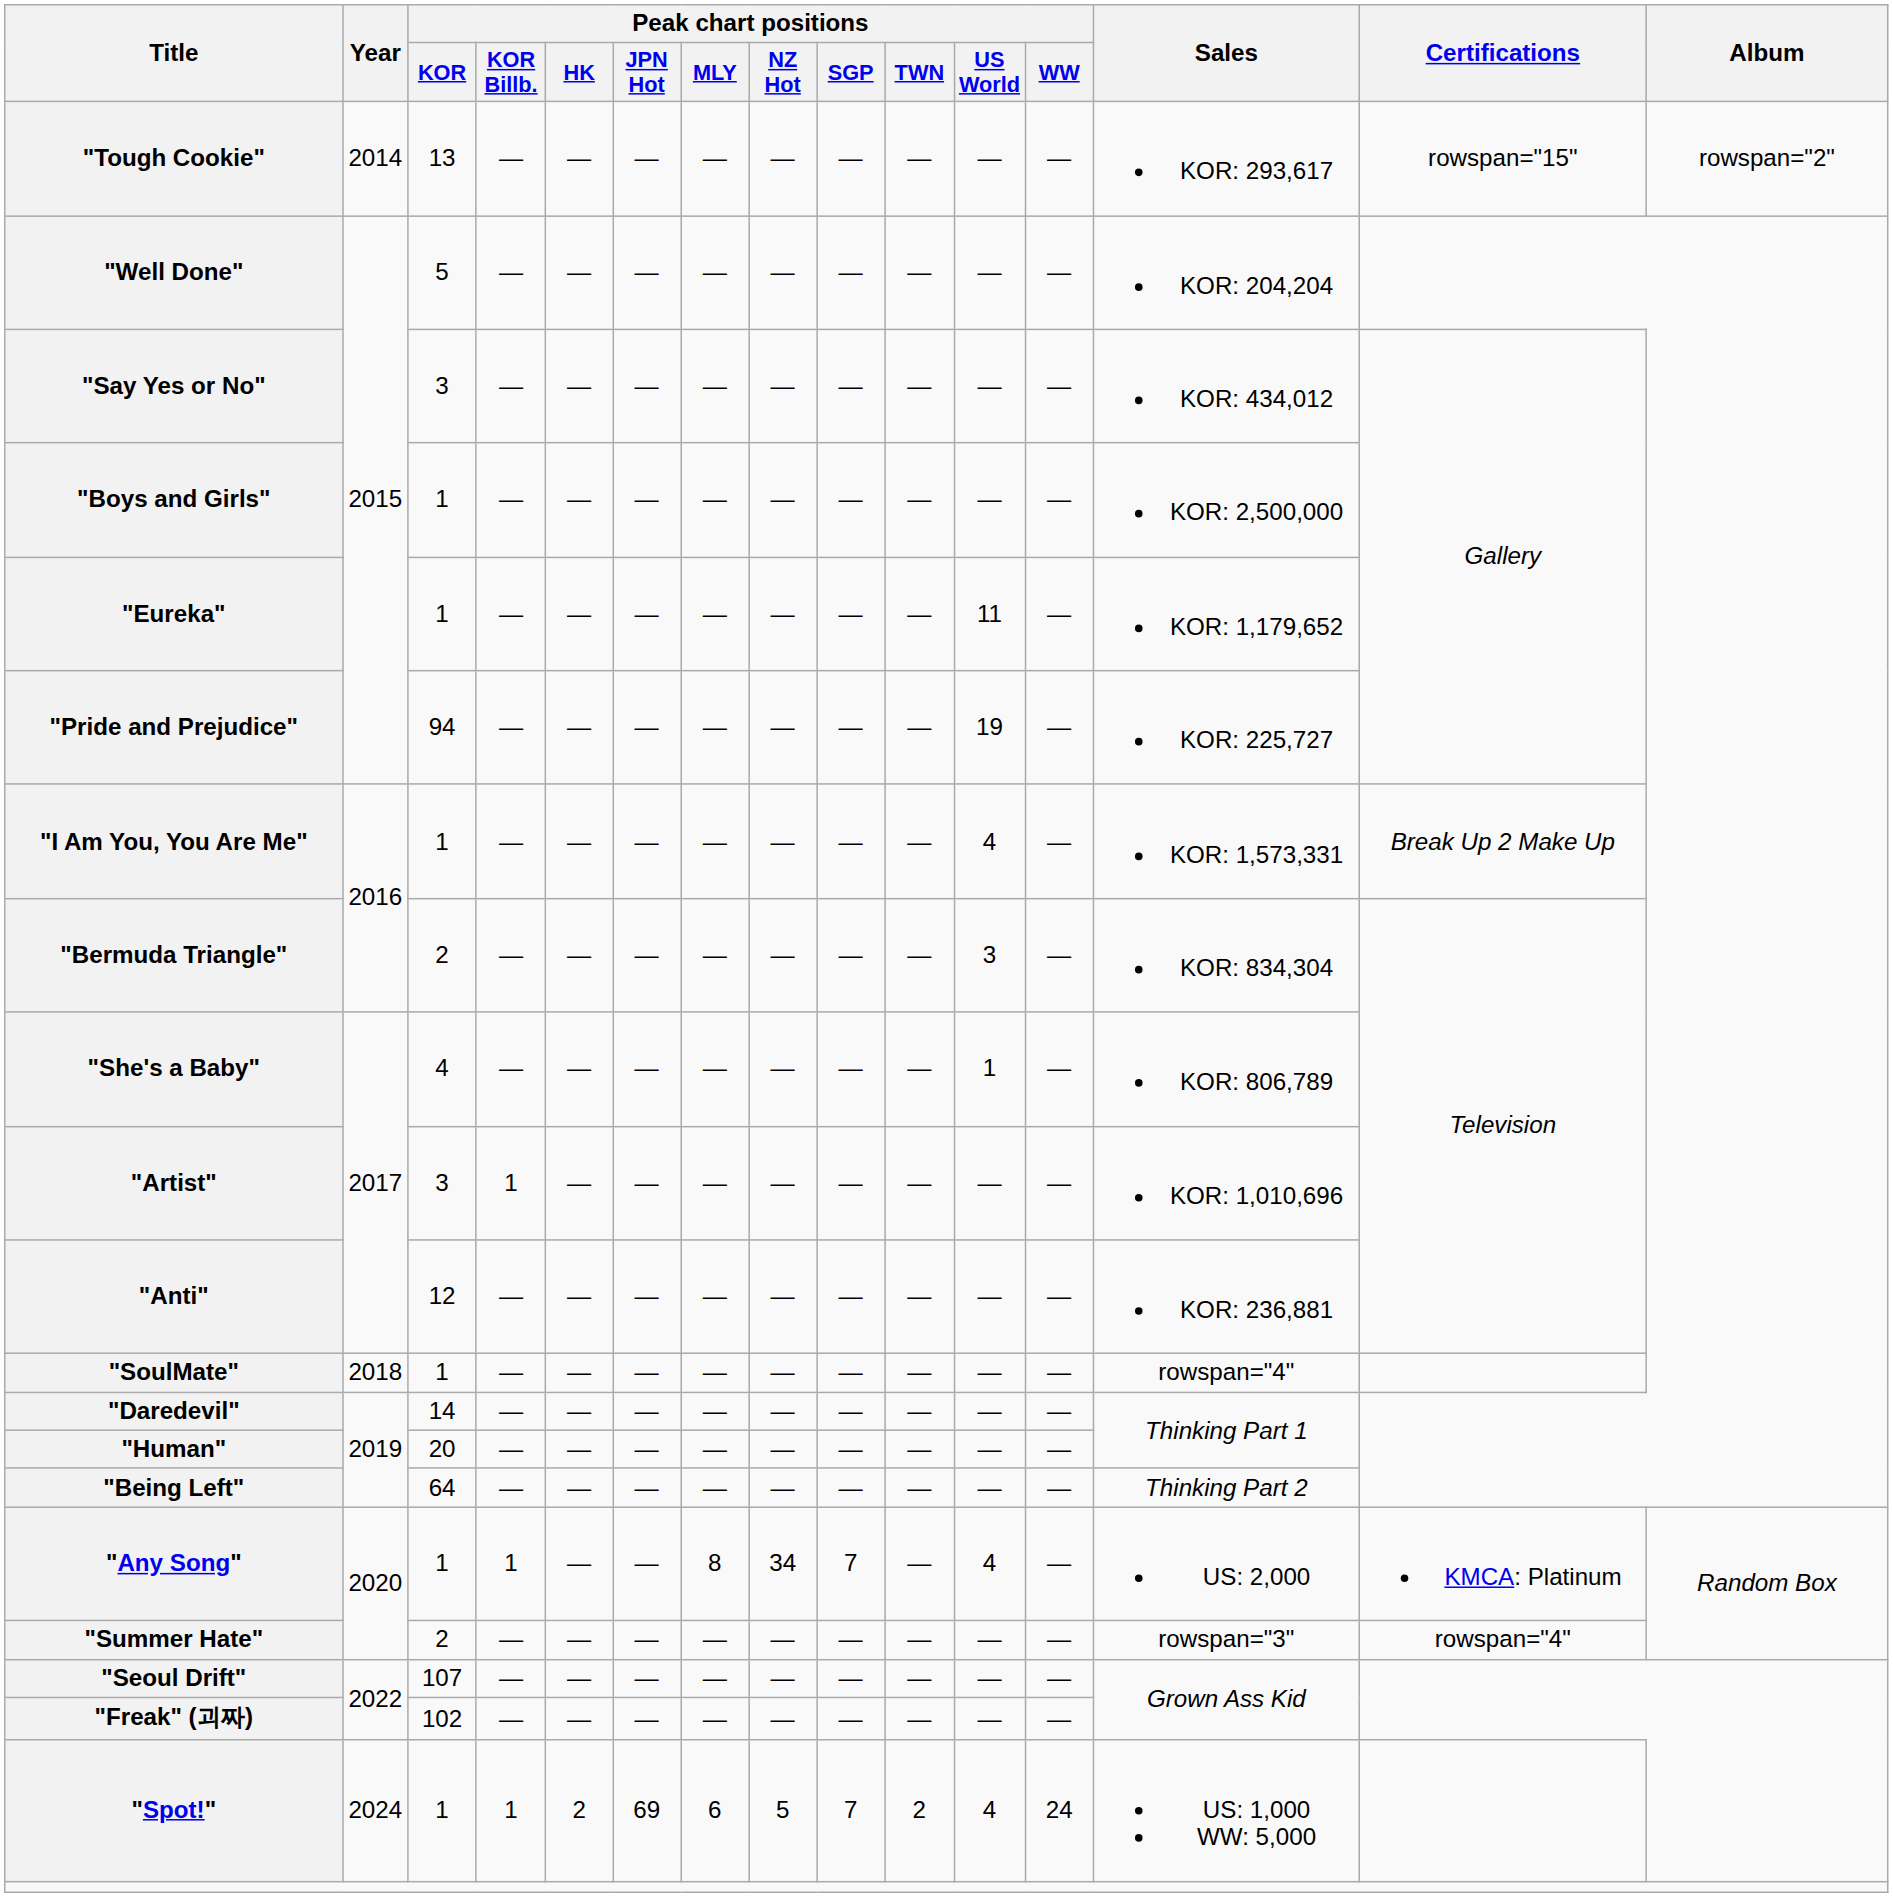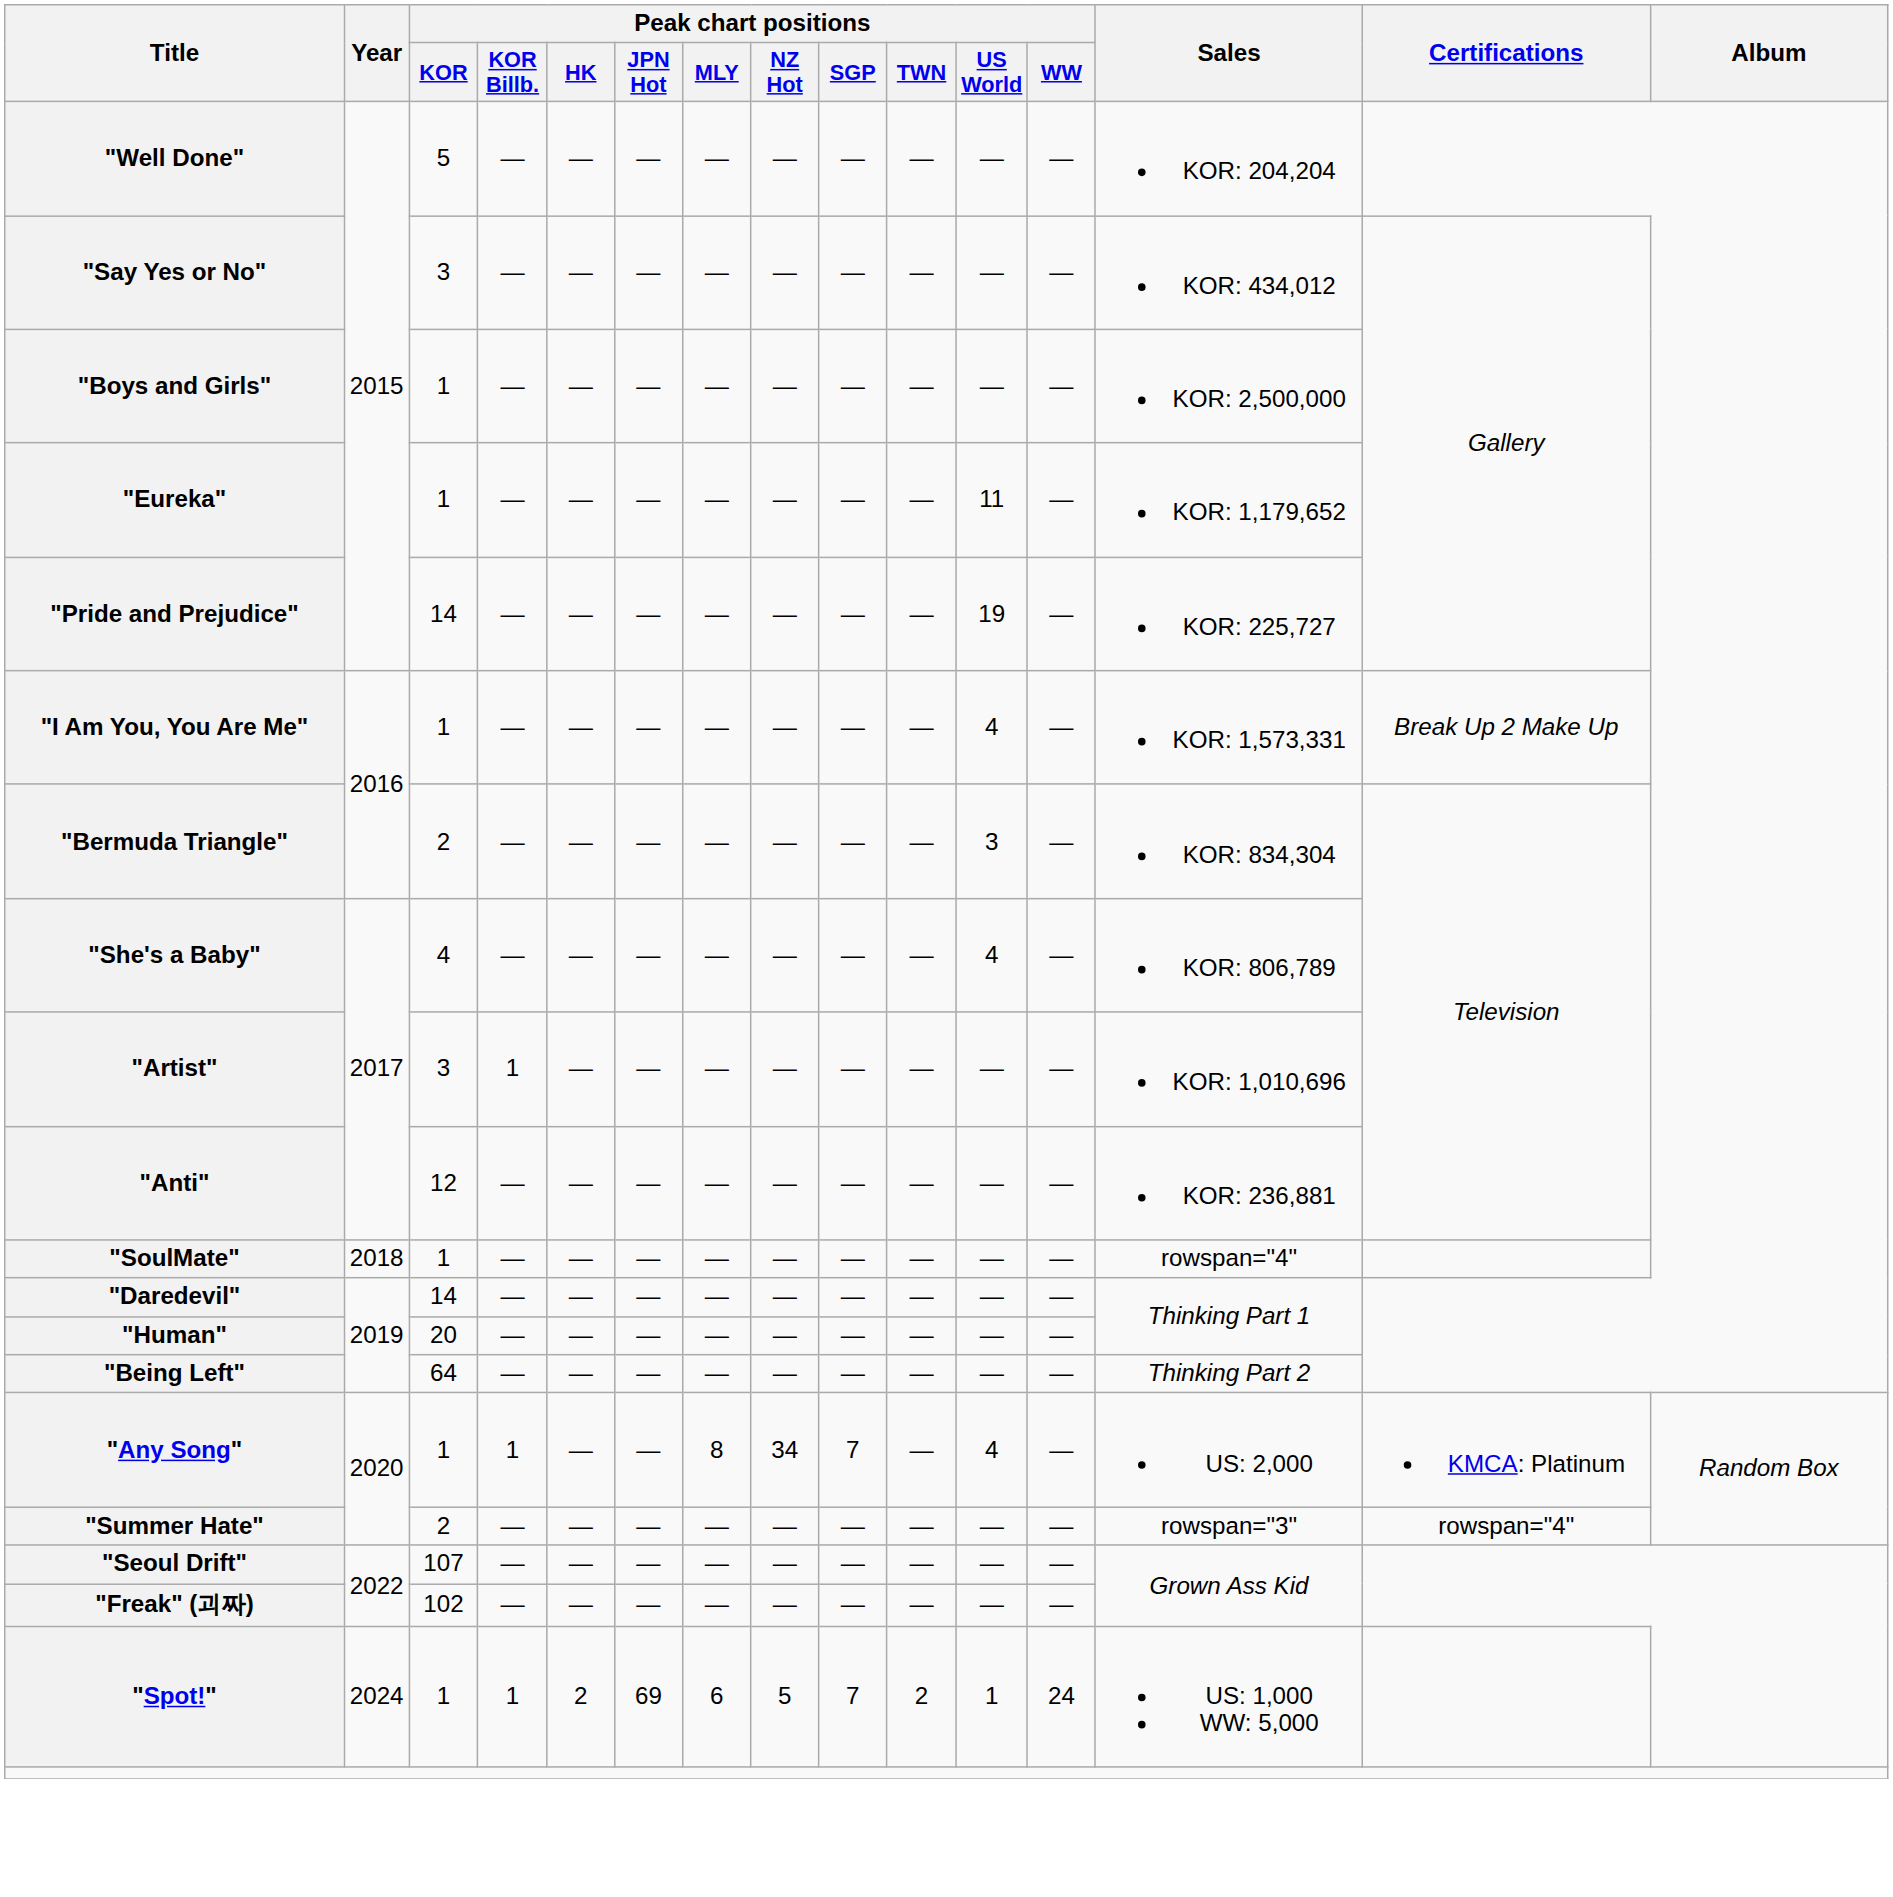- row: (174, 158)
(442, 727) 94 -> (444, 613) 14
(989, 1068) 1 -> (992, 954) 4
(989, 1810) 4 -> (992, 1696) 1
